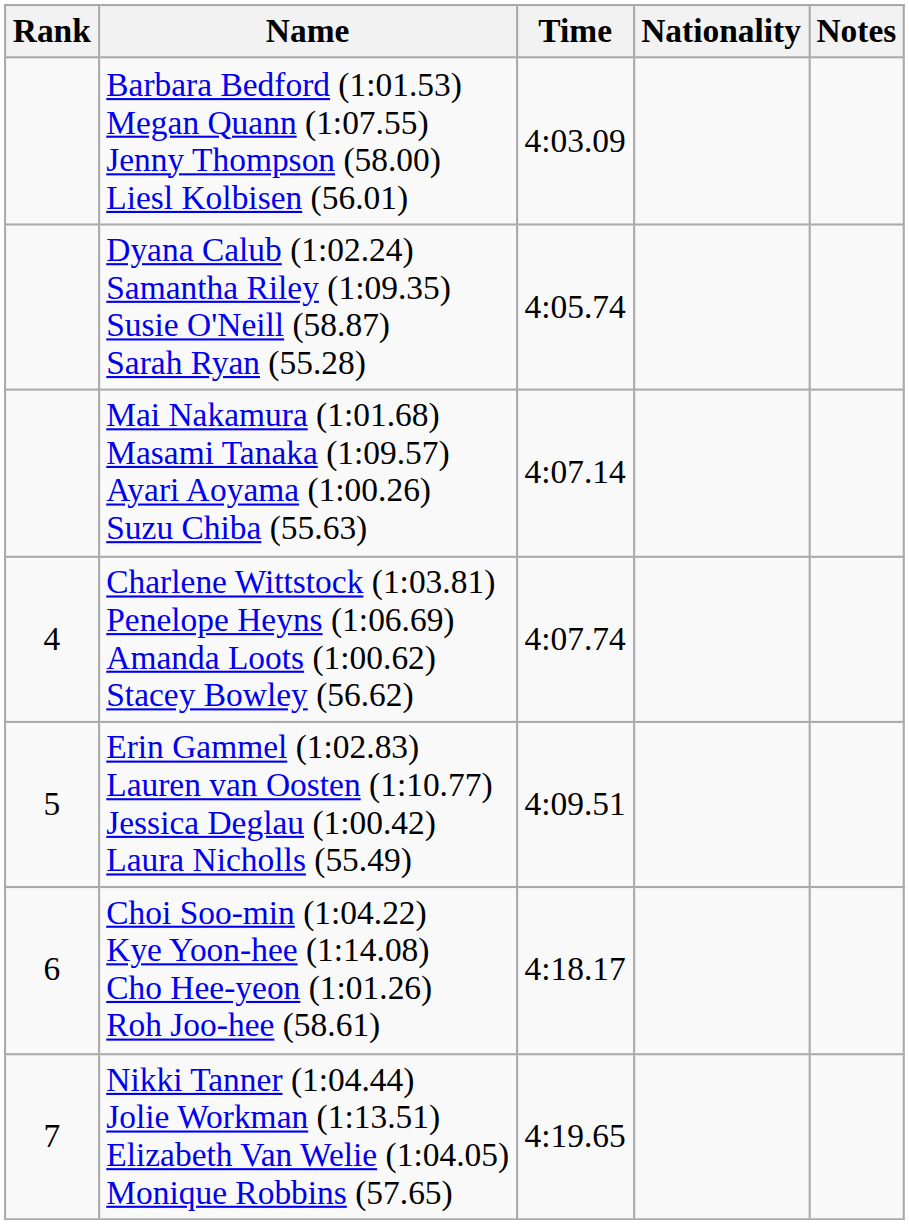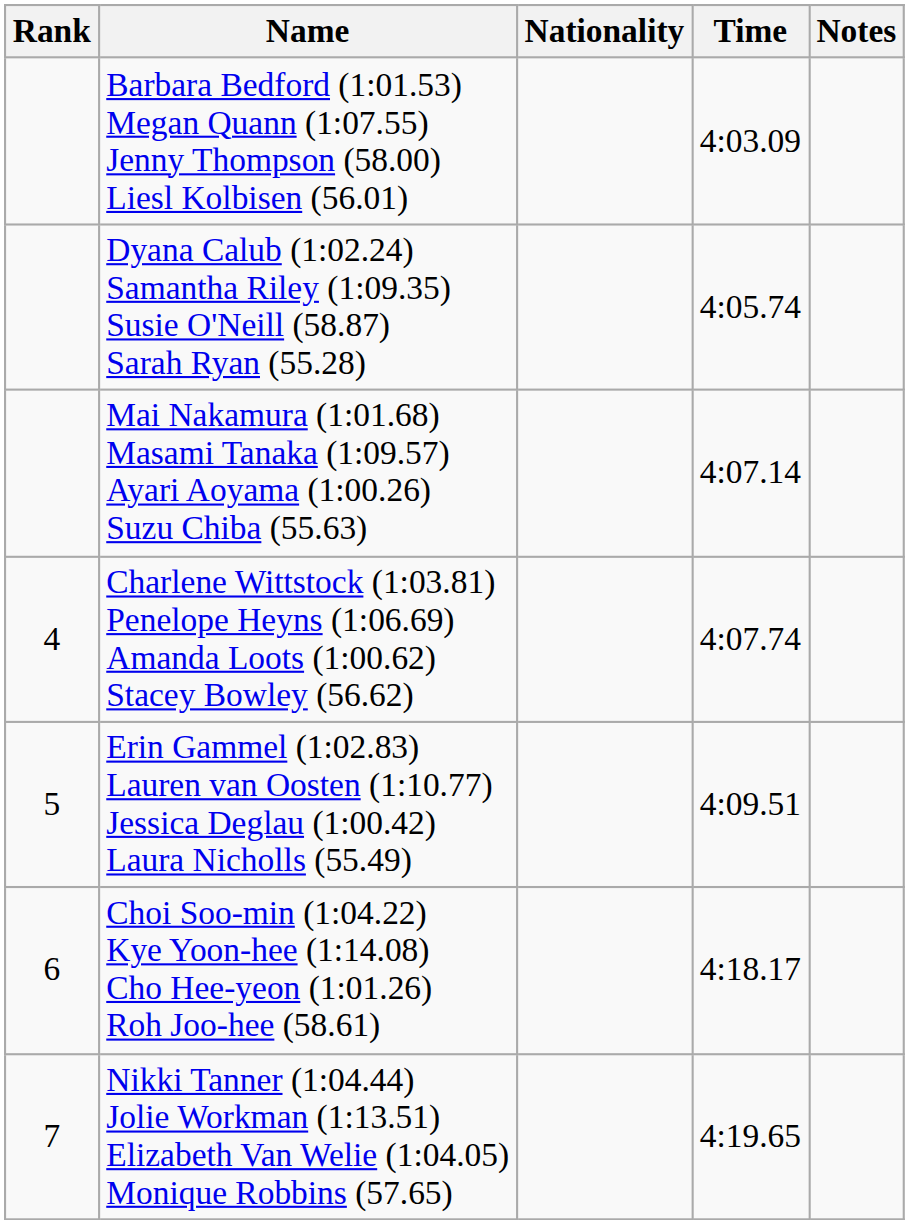columns swapped: (721, 31) <-> (575, 31)
